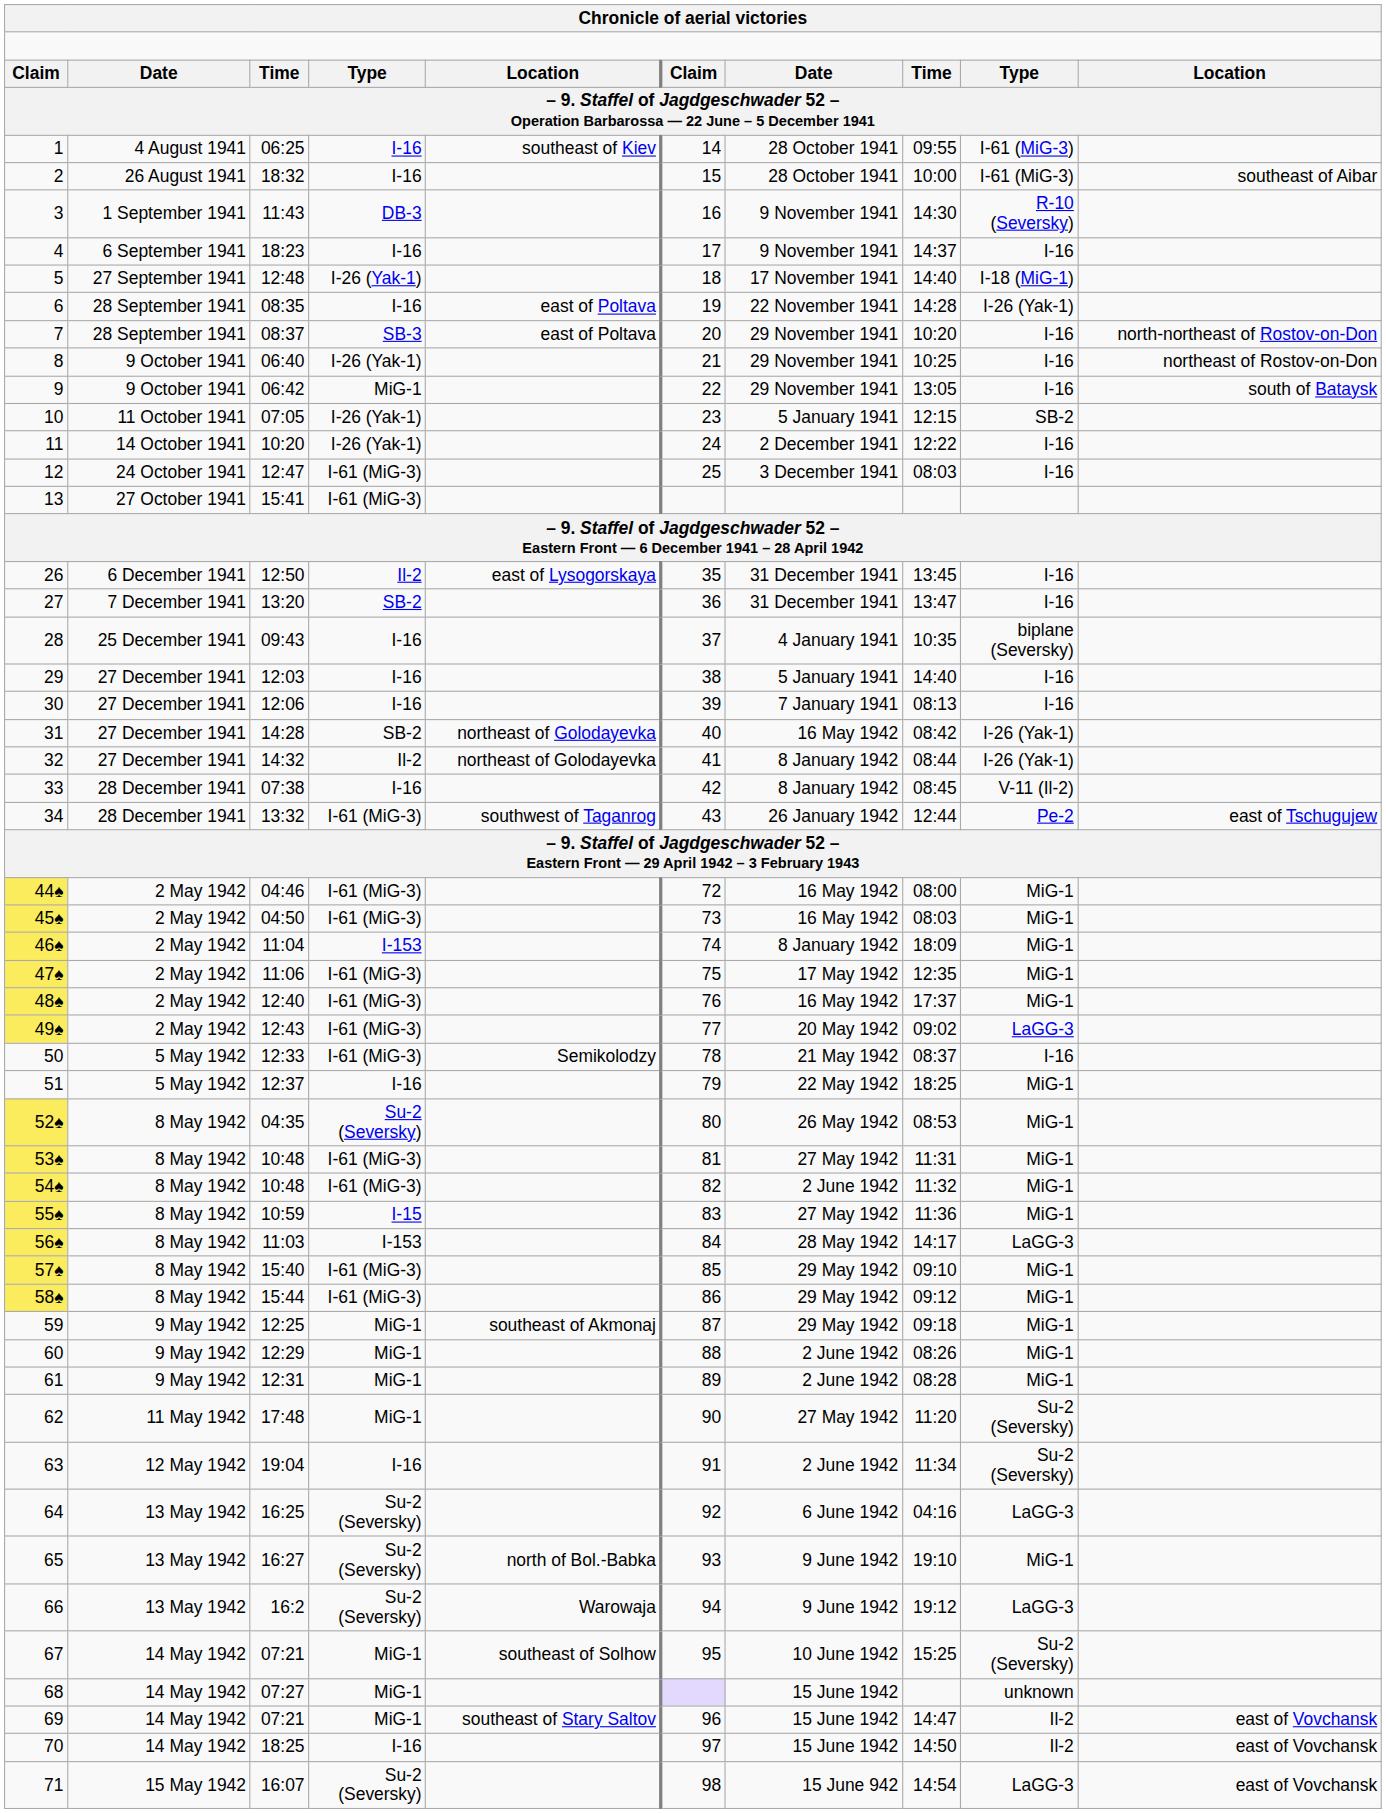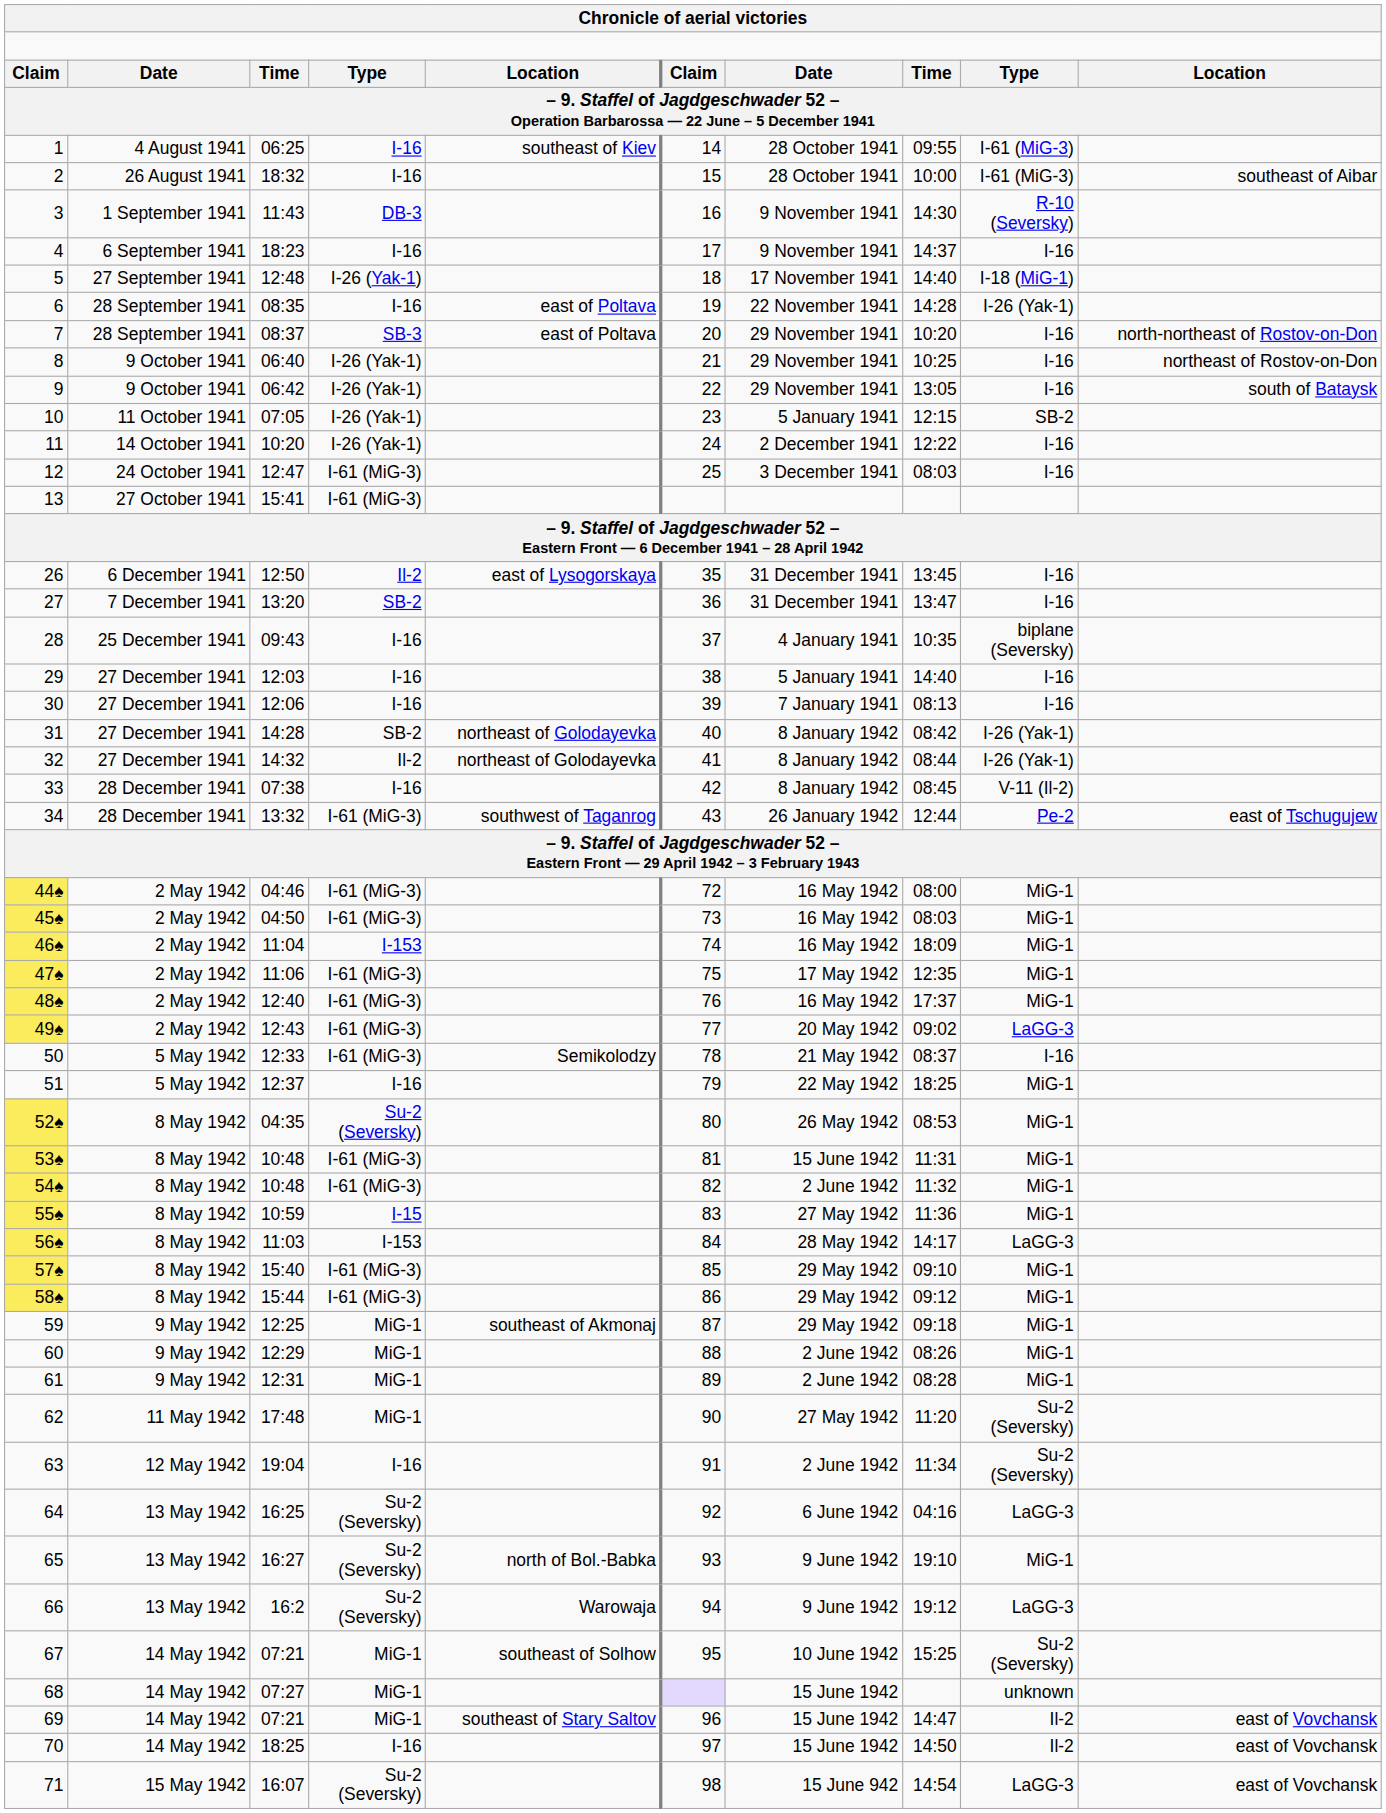(398, 389) MiG-1 -> (376, 389) I-26 (Yak-1)
(848, 732) 16 May 1942 -> (838, 732) 8 January 1942
(838, 946) 8 January 1942 -> (848, 946) 16 May 1942
(848, 1159) 27 May 1942 -> (845, 1159) 15 June 1942
